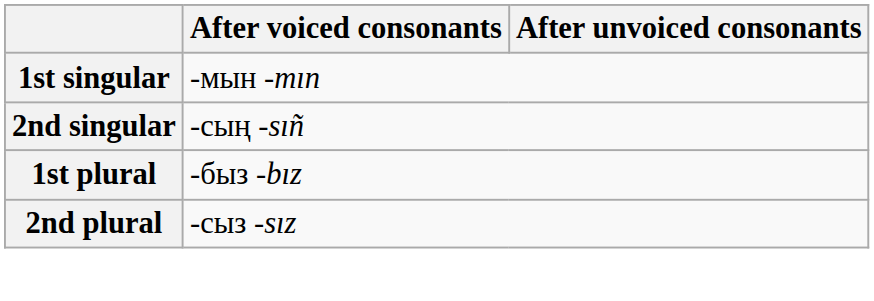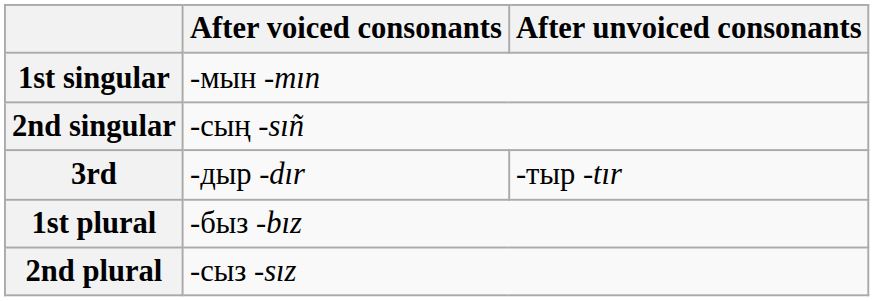+ row: (94, 174)
